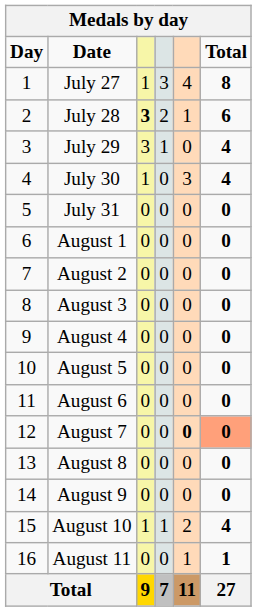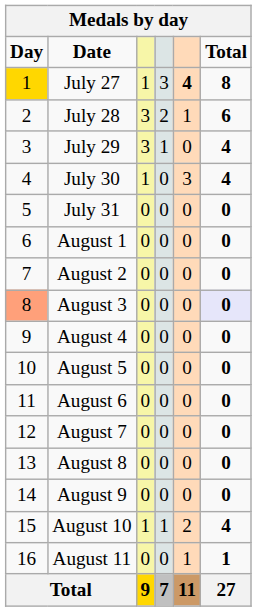(27, 83) no background -> (27, 83) gold background
(187, 83) normal -> (187, 83) bold
(145, 115) bold -> (145, 115) normal
(27, 305) no background -> (27, 305) lightsalmon background
(226, 305) no background -> (226, 305) lavender background
(187, 431) bold -> (187, 431) normal
(226, 431) lightsalmon background -> (226, 431) no background
